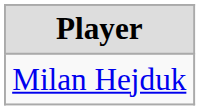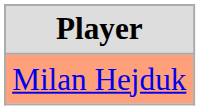(99, 78) no background -> (99, 78) lightsalmon background
